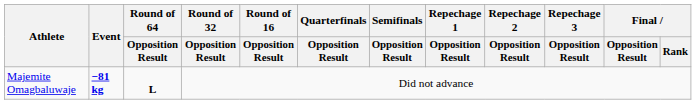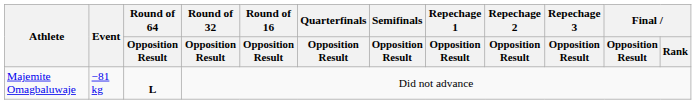(100, 83) bold -> (100, 83) normal
